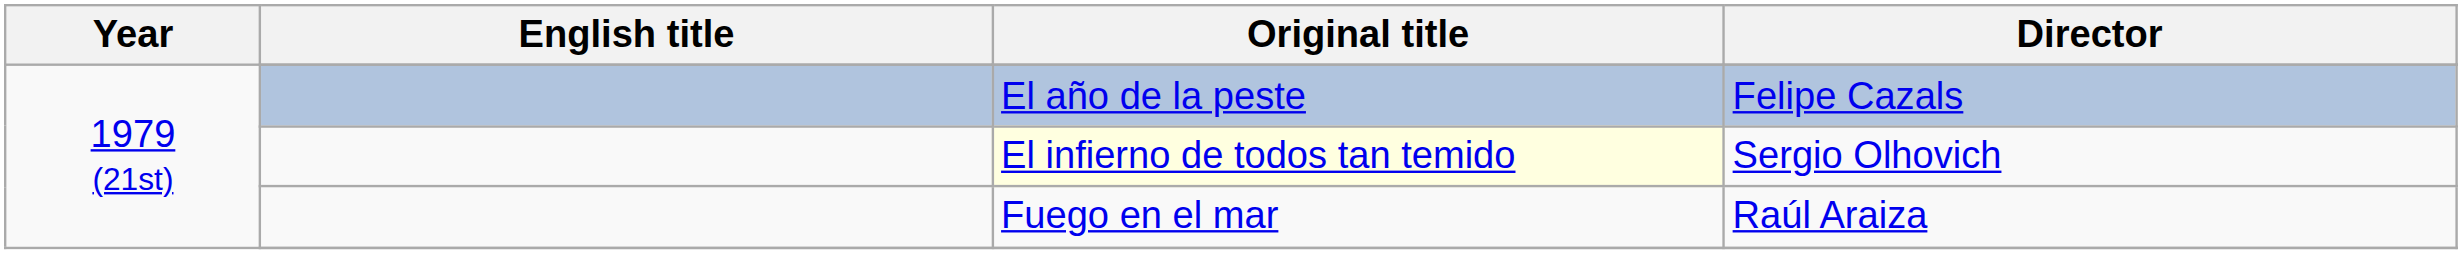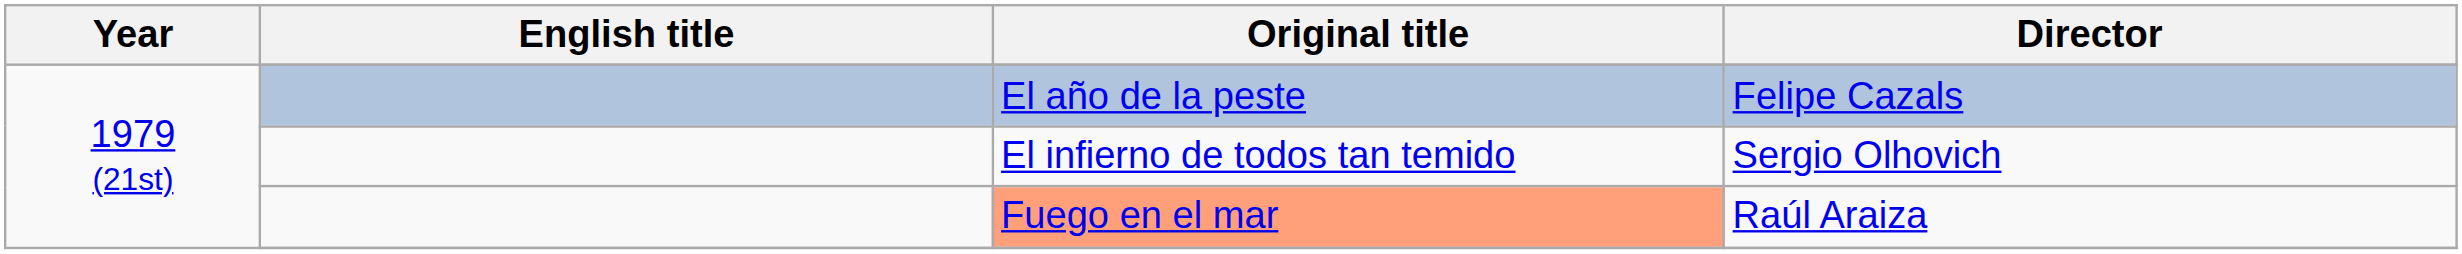(1258, 155) lightyellow background -> (1258, 155) no background
(1140, 215) no background -> (1140, 215) lightsalmon background
